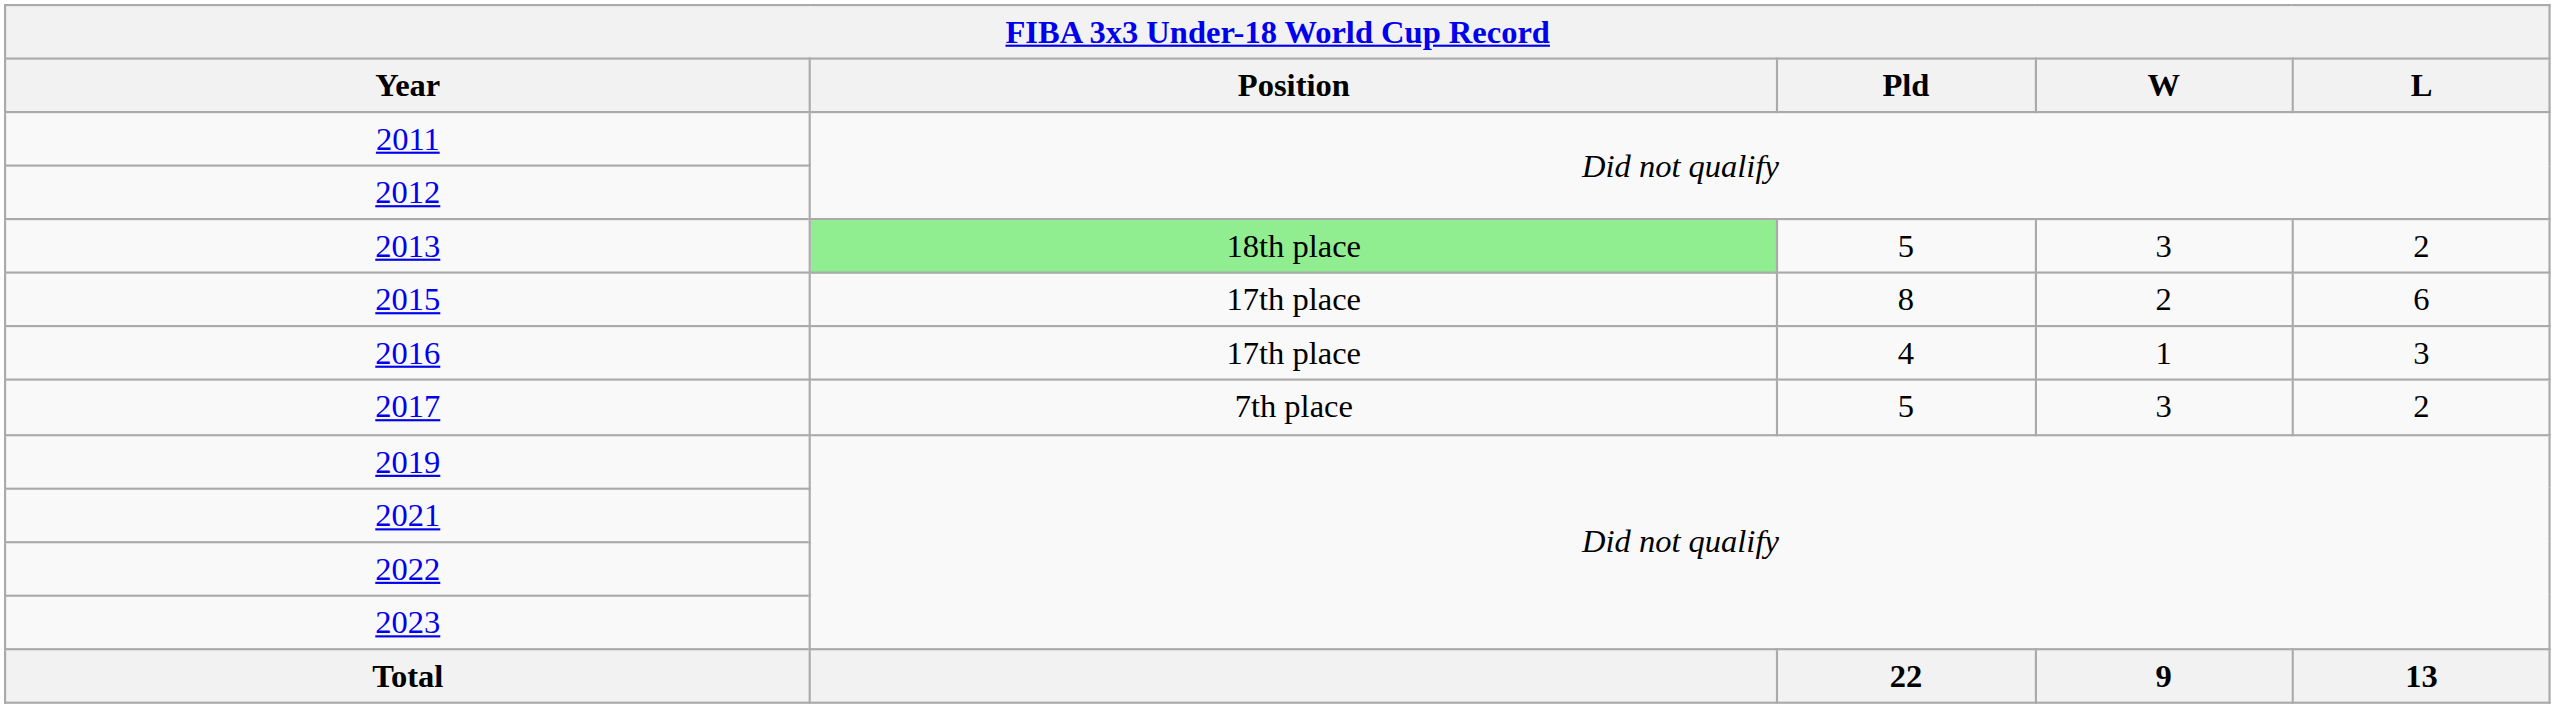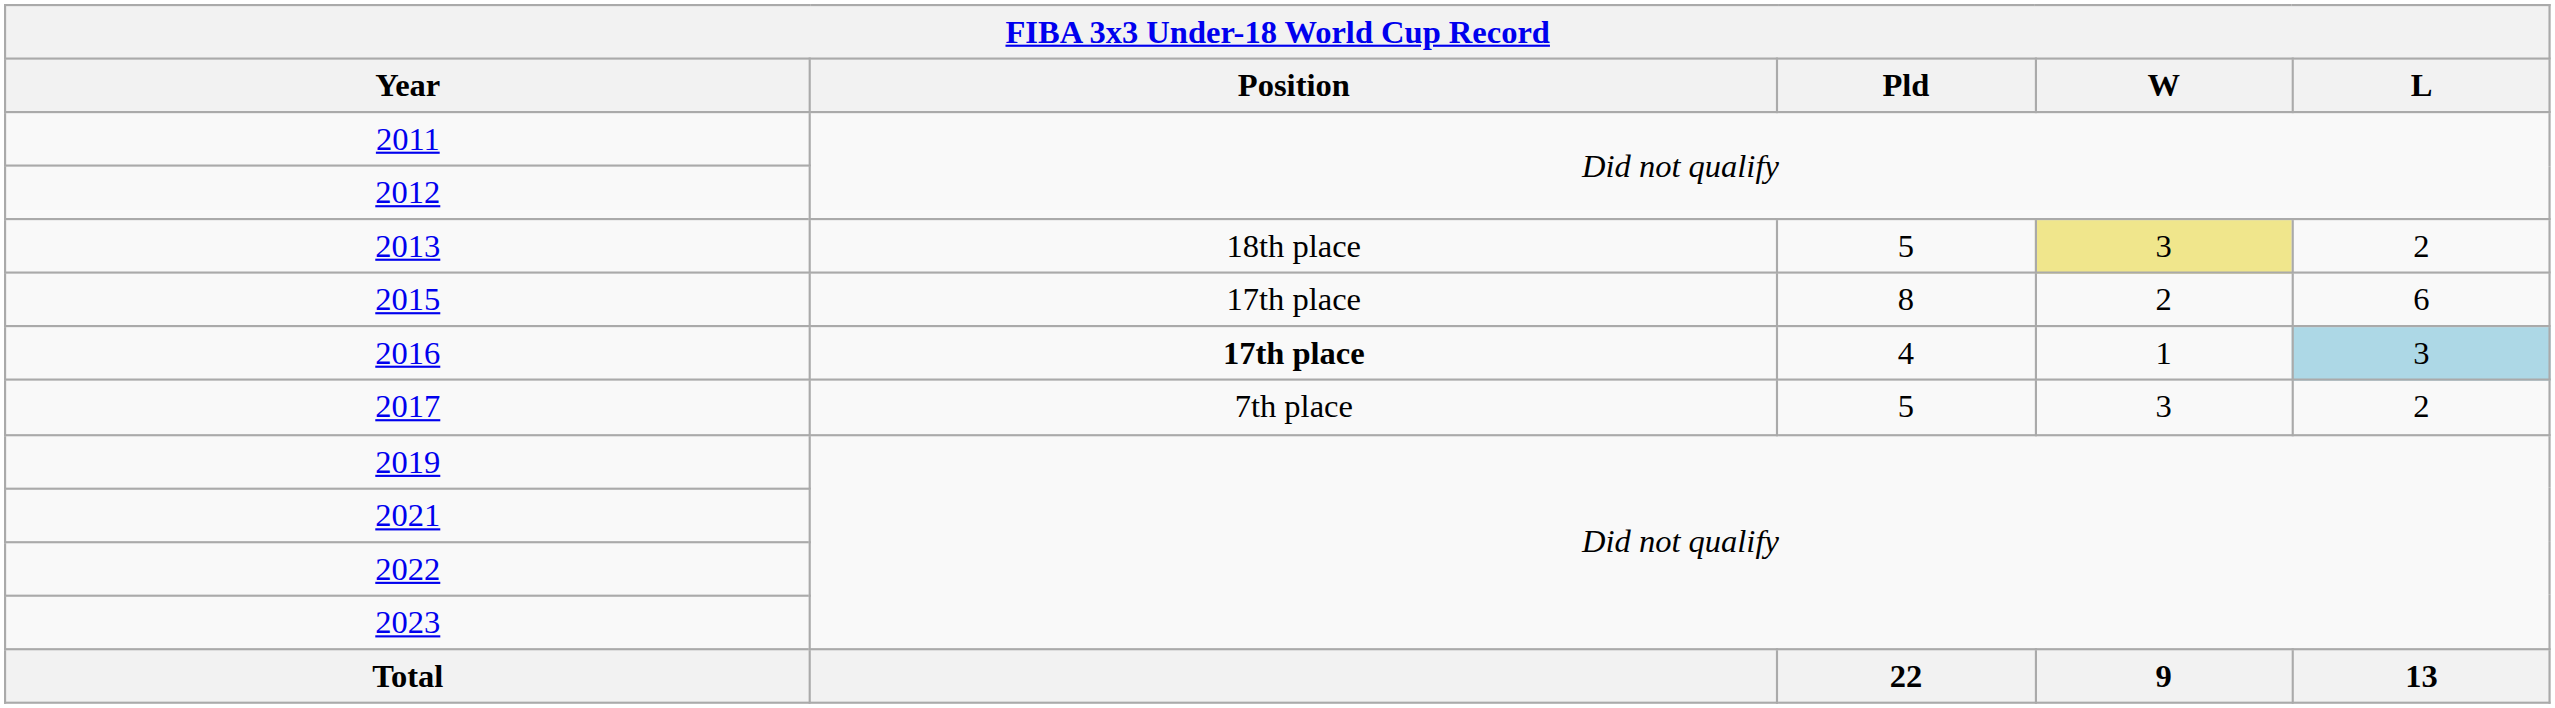(1294, 246) lightgreen background -> (1294, 246) no background
(2164, 246) no background -> (2164, 246) khaki background
(1294, 353) normal -> (1294, 353) bold
(2421, 353) no background -> (2421, 353) lightblue background
